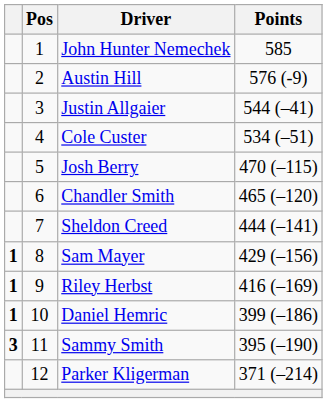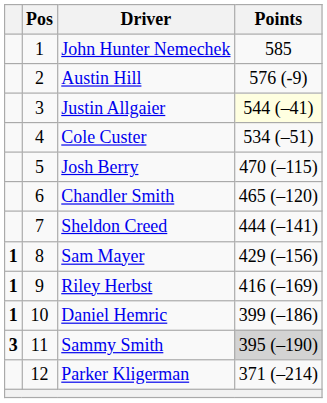(278, 108) no background -> (278, 108) lightyellow background
(278, 344) no background -> (278, 344) lightgrey background
